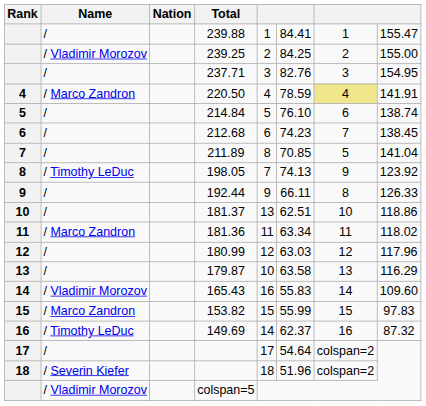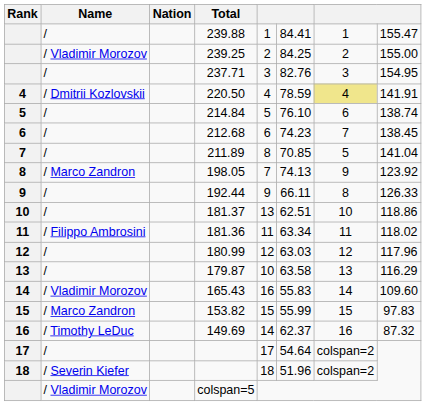(89, 93) / Marco Zandron -> (94, 93) / Dmitrii Kozlovskii
(89, 172) / Timothy LeDuc -> (89, 172) / Marco Zandron
(89, 232) / Marco Zandron -> (95, 232) / Filippo Ambrosini
